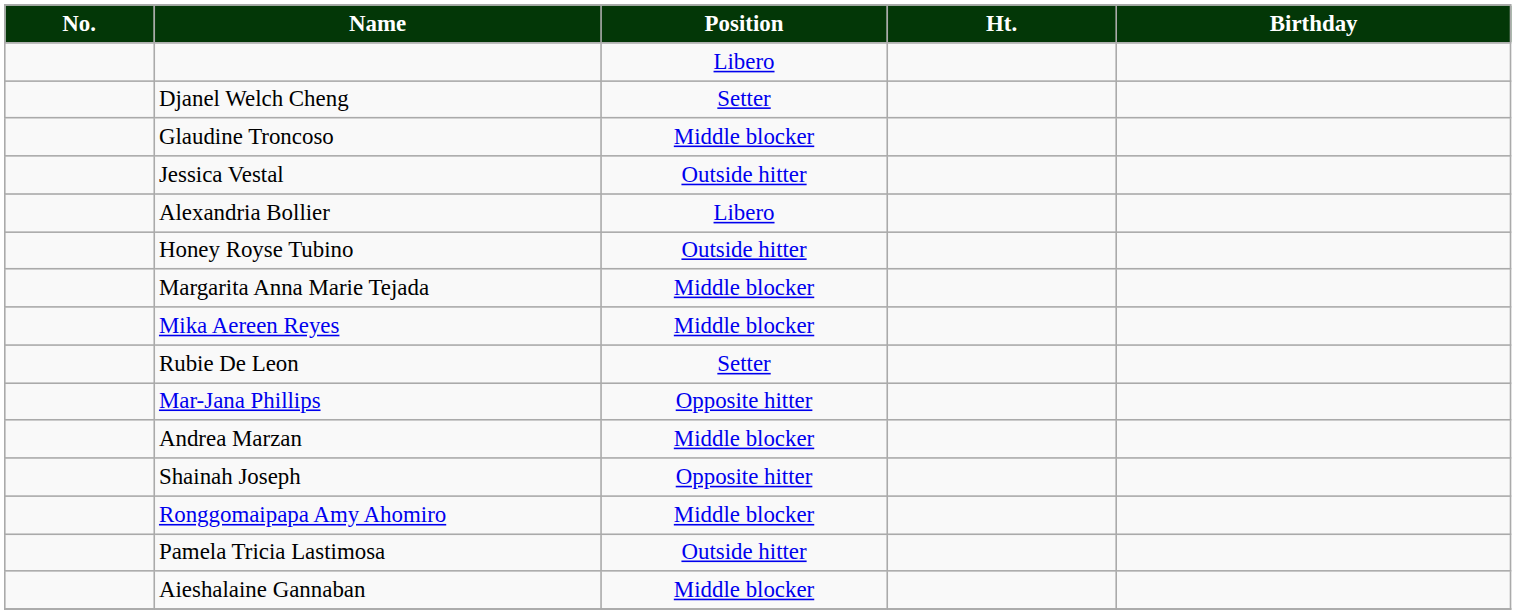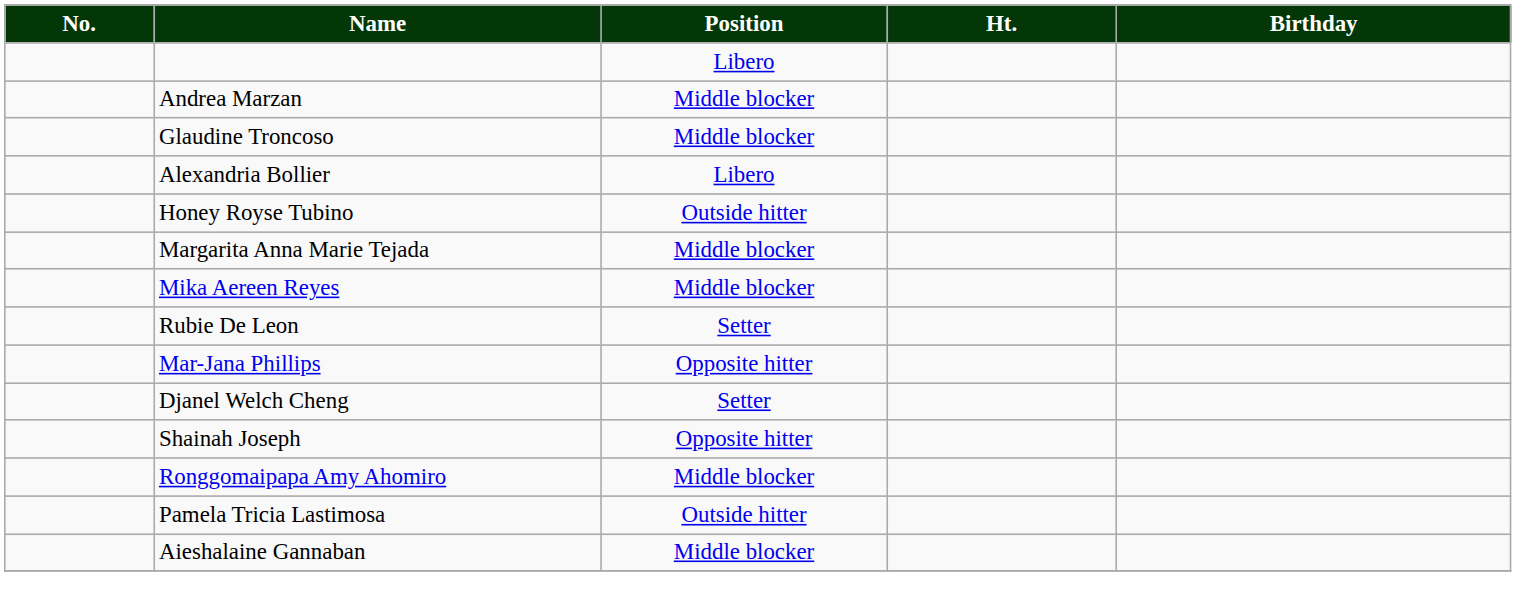rows swapped: (254, 99) <-> (230, 439)
- row: (221, 174)
